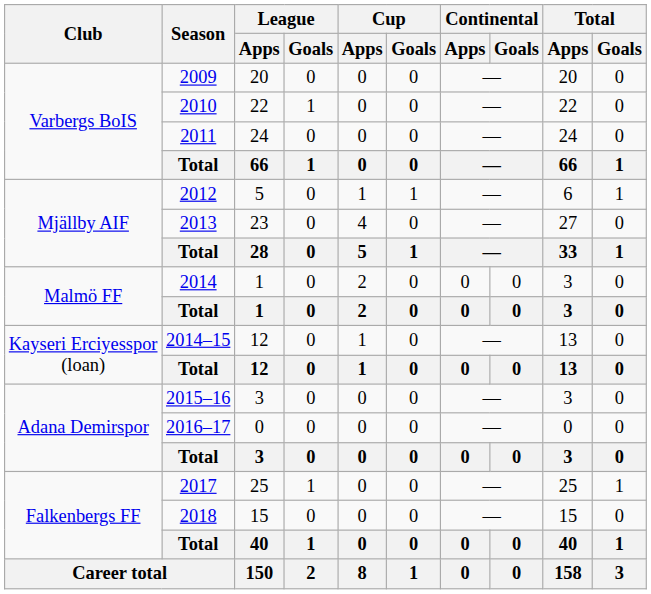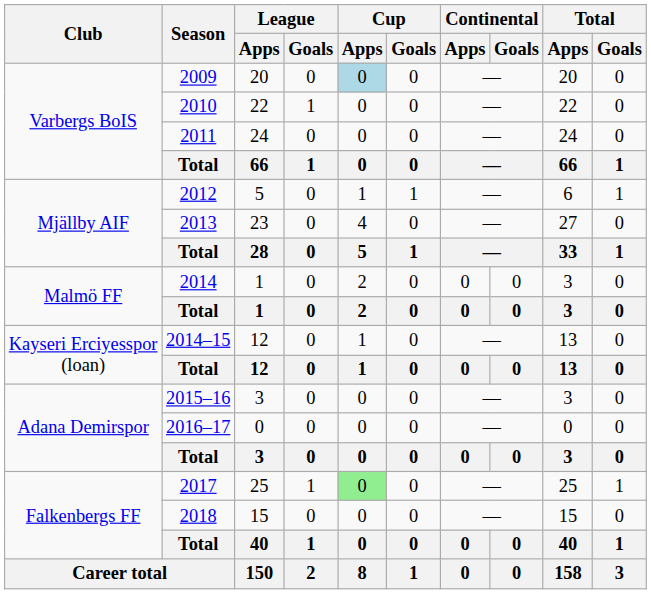(362, 77) no background -> (362, 77) lightblue background
(362, 485) no background -> (362, 485) lightgreen background
